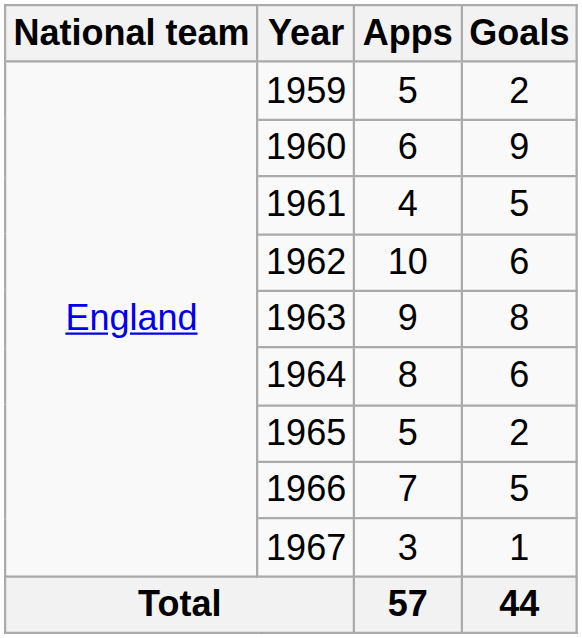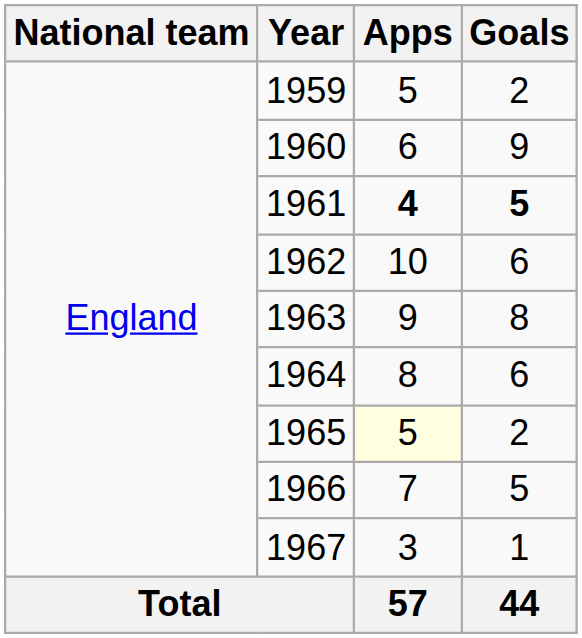(408, 204) normal -> (408, 204) bold
(519, 204) normal -> (519, 204) bold
(408, 432) no background -> (408, 432) lightyellow background
